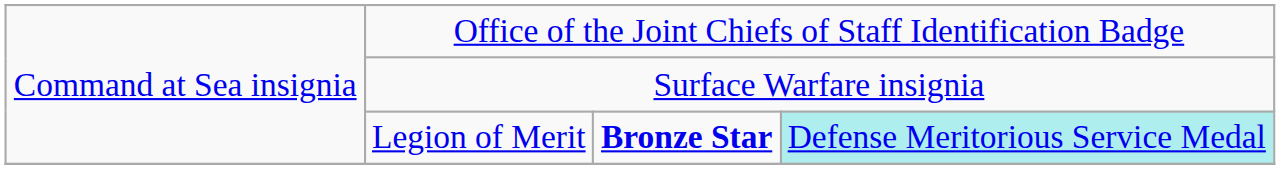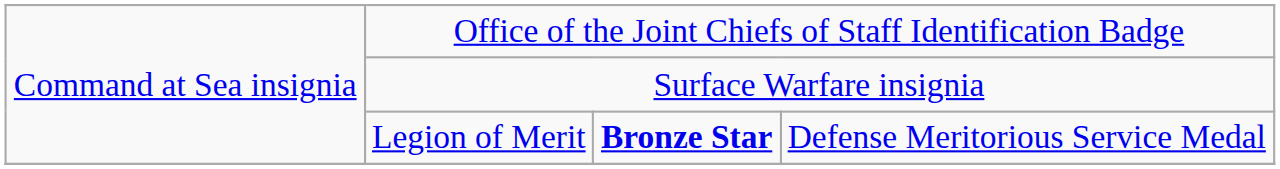(1027, 137) paleturquoise background -> (1027, 137) no background
